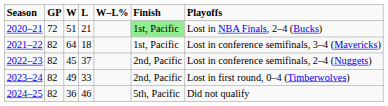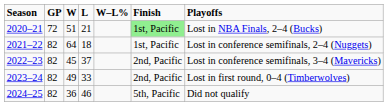(284, 45) Lost in conference semifinals, 3–4 (Mavericks) -> (279, 45) Lost in conference semifinals, 2–4 (Nuggets)
(279, 61) Lost in conference semifinals, 2–4 (Nuggets) -> (284, 61) Lost in conference semifinals, 3–4 (Mavericks)
